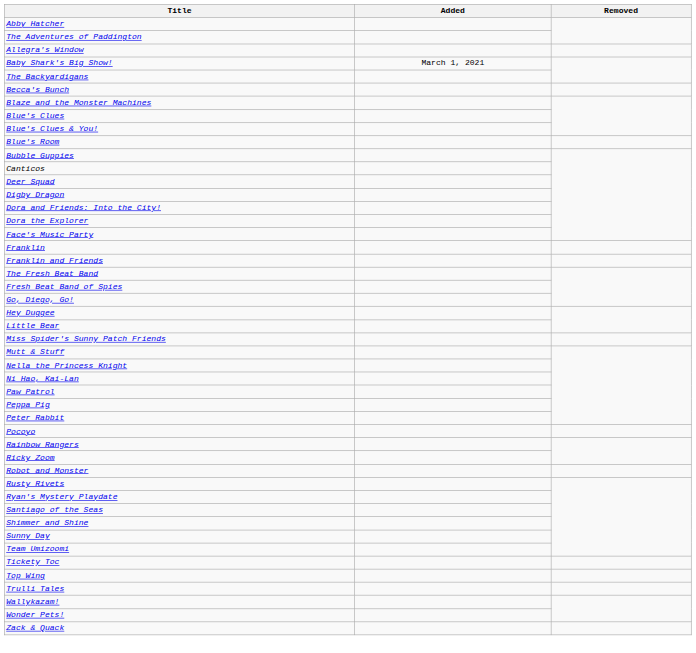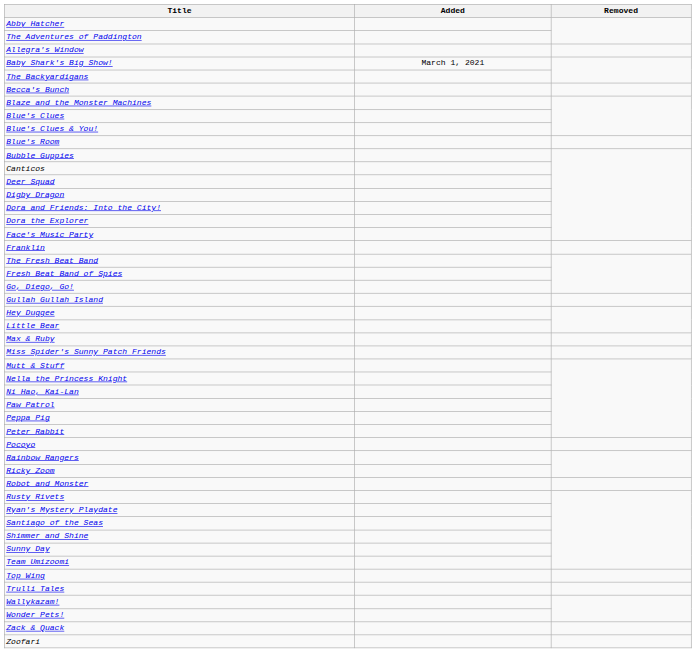- row: (55, 260)
+ row: (55, 300)
+ row: (30, 339)
- row: (33, 563)
+ row: (23, 641)
